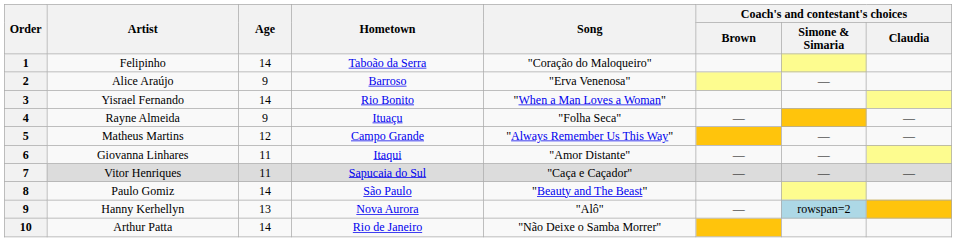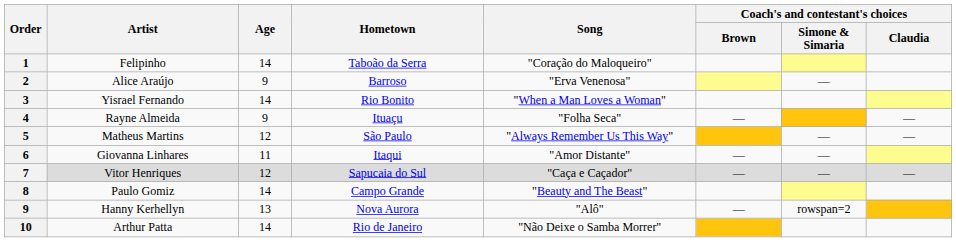(388, 136) Campo Grande -> (388, 136) São Paulo
(265, 173) 11 -> (265, 173) 12
(388, 191) São Paulo -> (388, 191) Campo Grande
(824, 209) lightblue background -> (824, 209) no background
